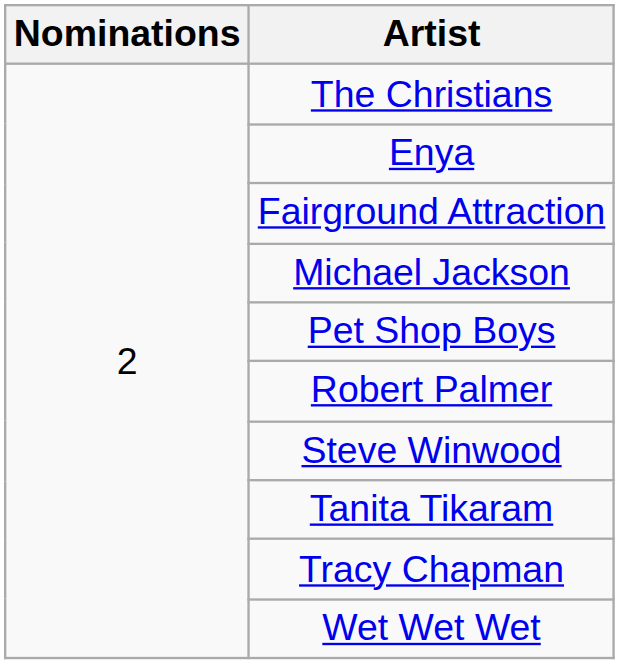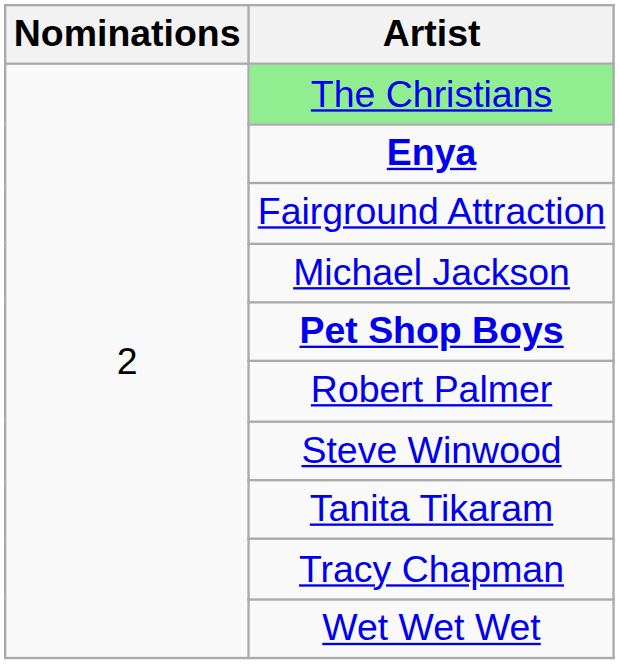(432, 93) no background -> (432, 93) lightgreen background
(432, 152) normal -> (432, 152) bold
(432, 331) normal -> (432, 331) bold
